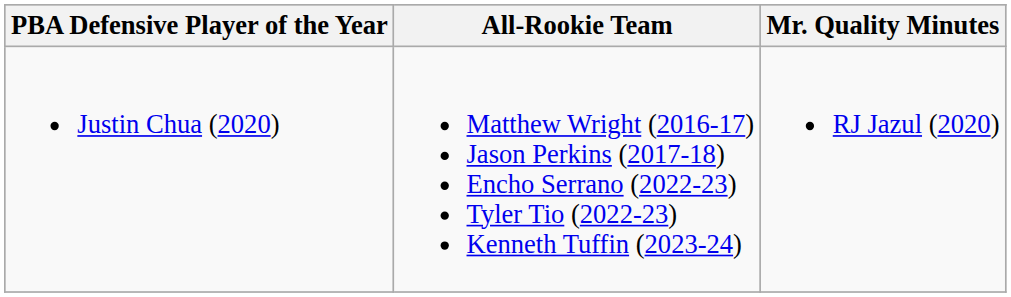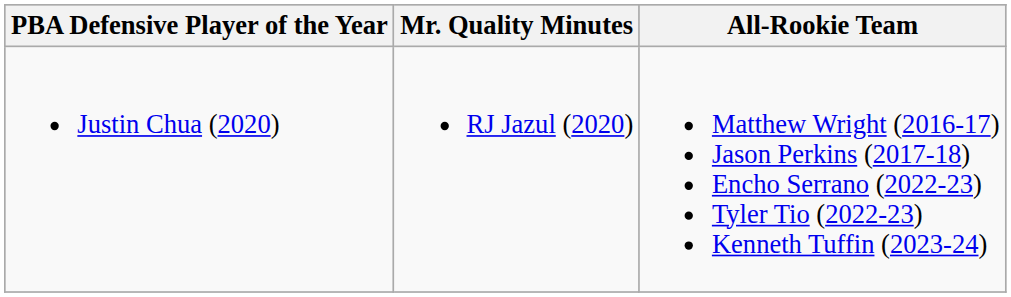columns swapped: (883, 25) <-> (577, 25)
